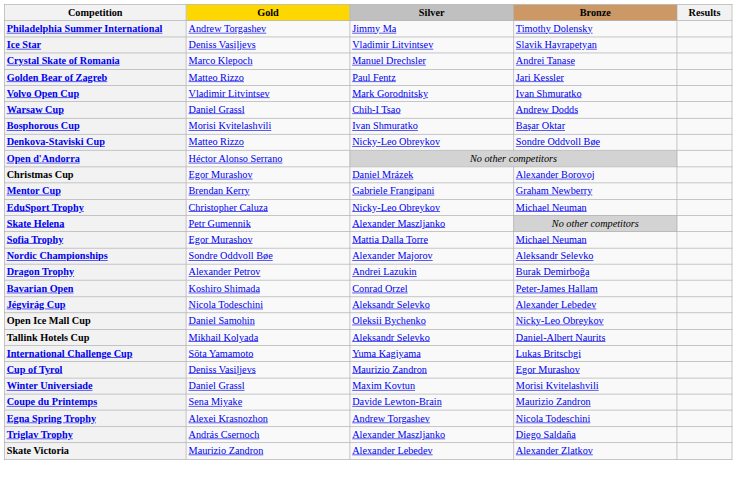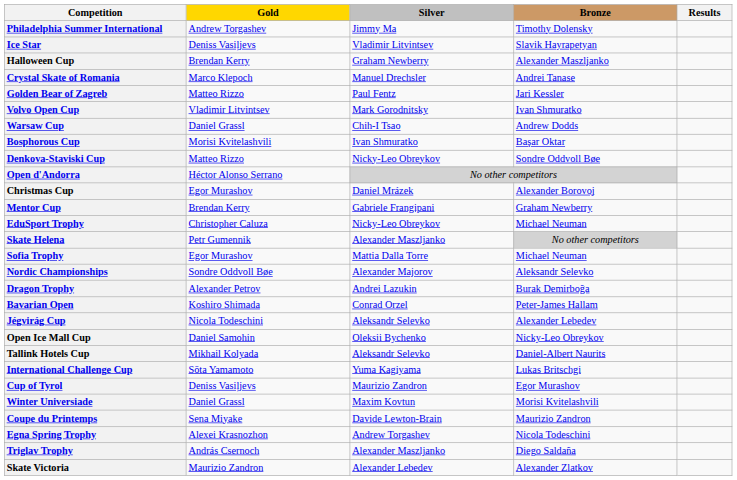+ row: (40, 61)
